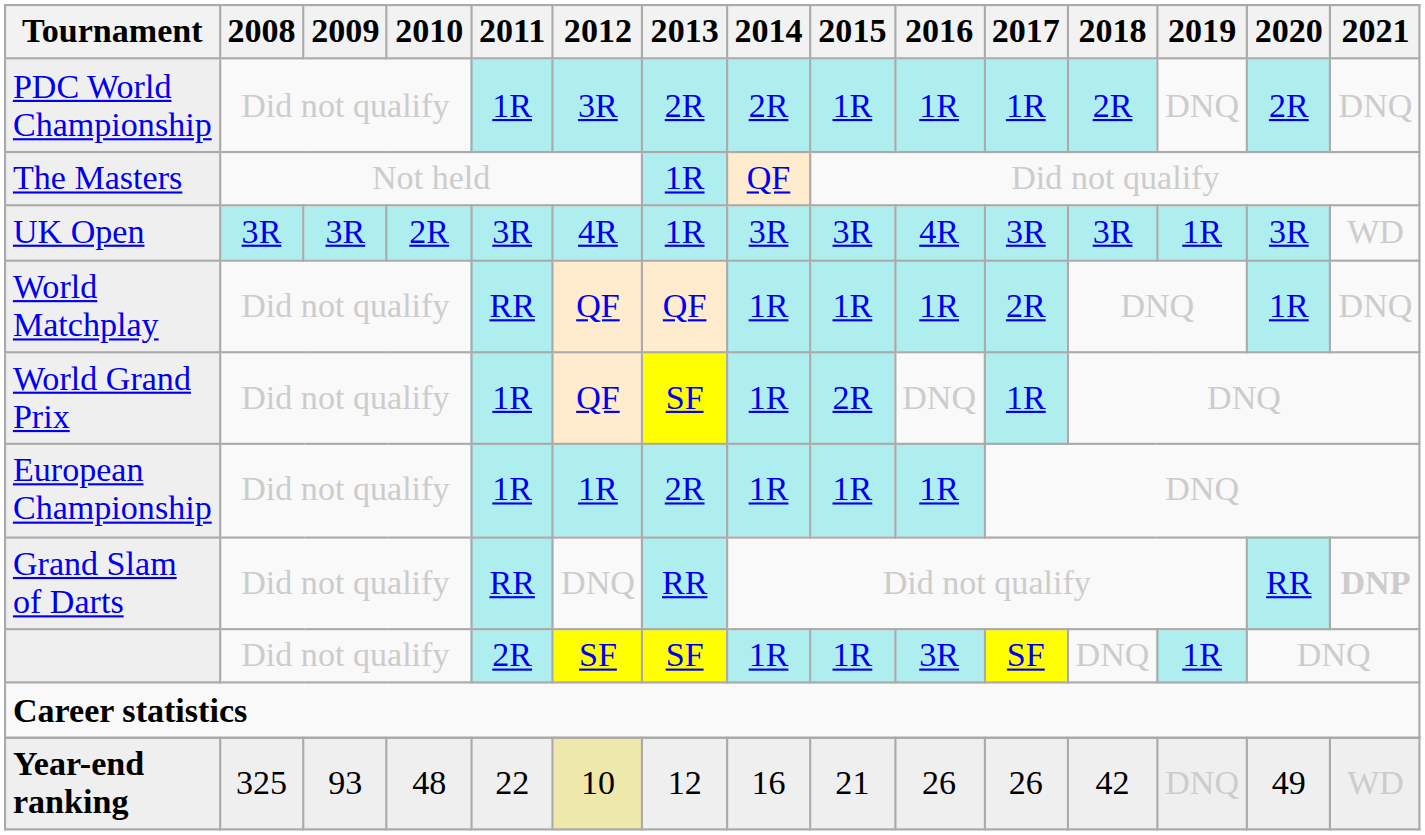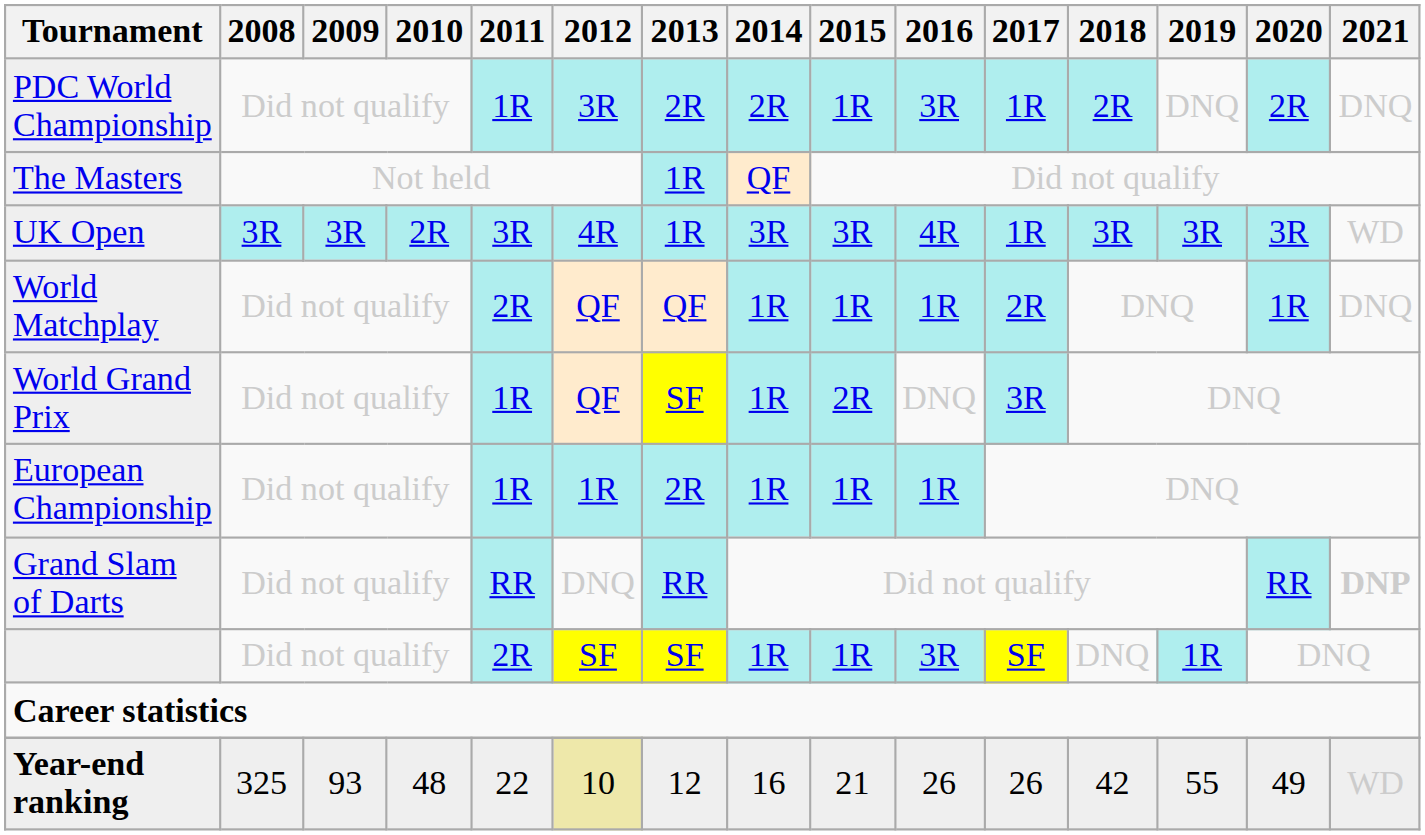(939, 104) 1R -> (939, 104) 3R
(1026, 232) 3R -> (1026, 232) 1R
(1202, 232) 1R -> (1202, 232) 3R
(512, 305) RR -> (512, 305) 2R
(1026, 397) 1R -> (1026, 397) 3R
(1202, 782) DNQ -> (1202, 782) 55
